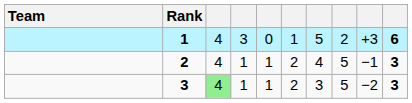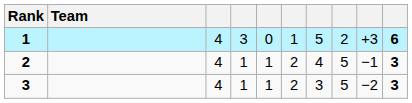columns swapped: (184, 16) <-> (27, 16)
(218, 86) lightgreen background -> (218, 86) no background
